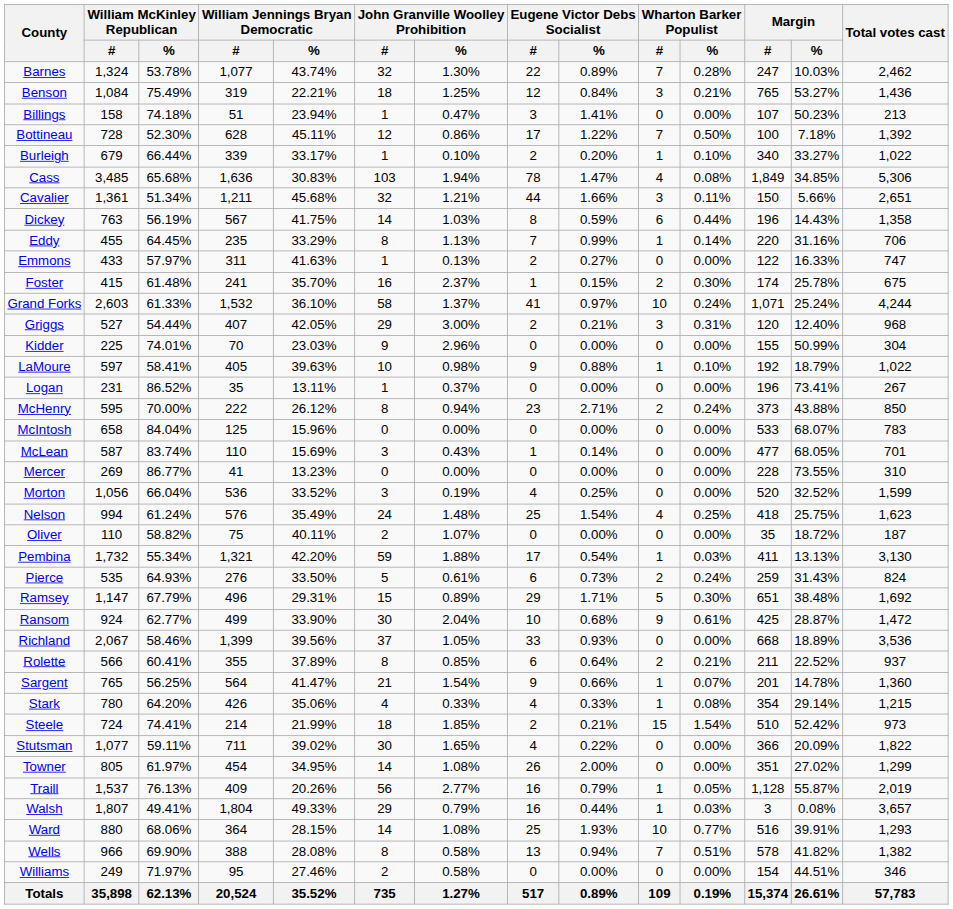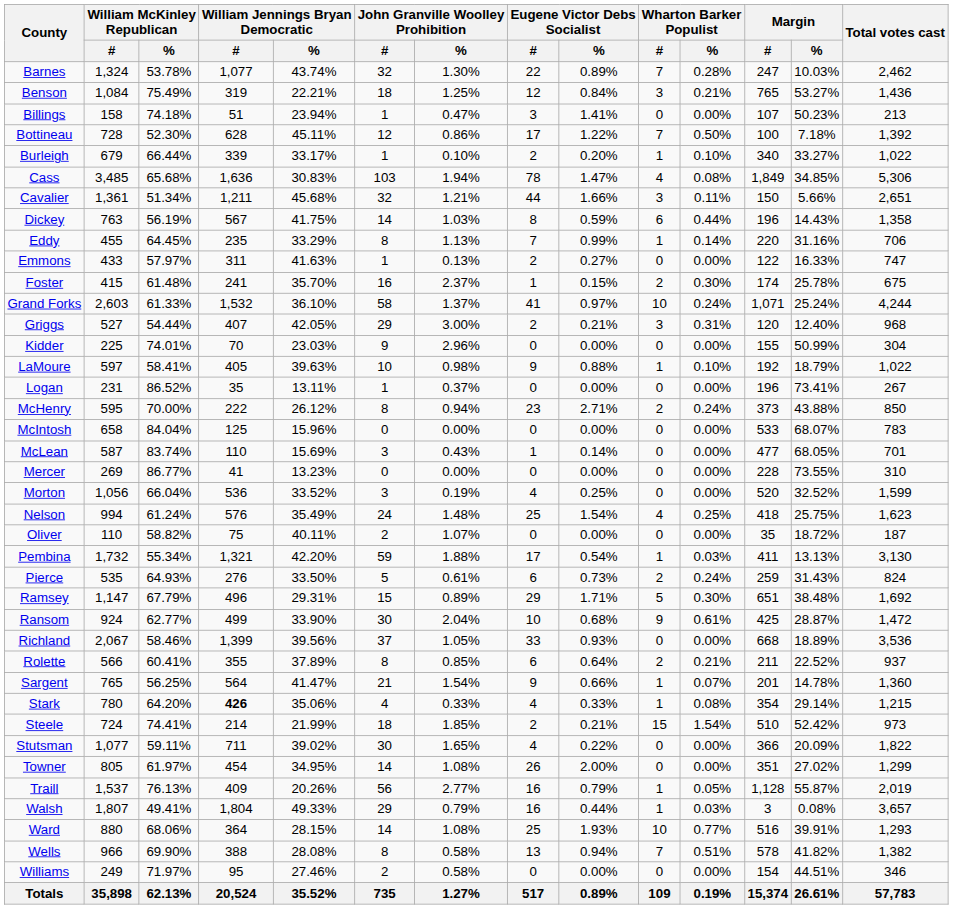(236, 703) normal -> (236, 703) bold
